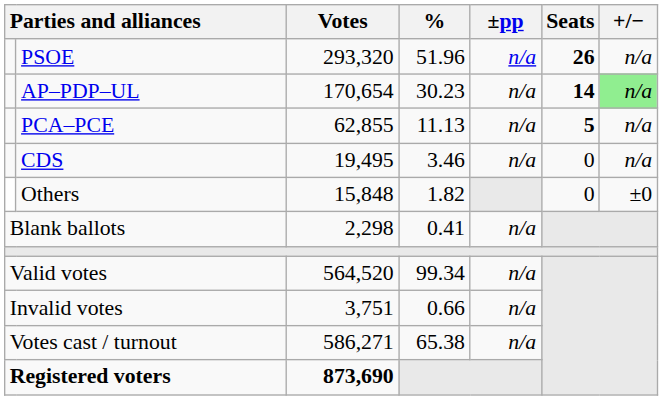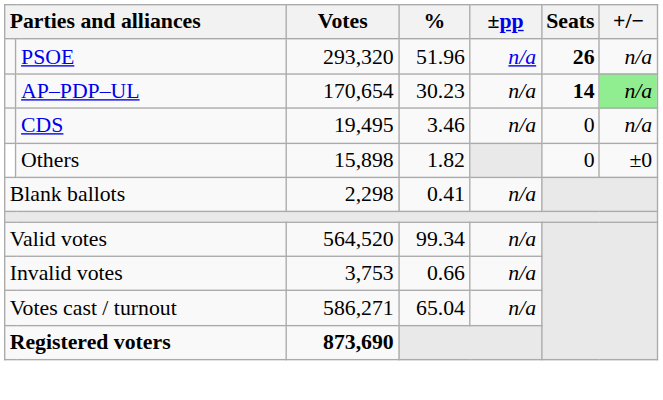- row: (68, 125)
(364, 194) 15,848 -> (364, 159) 15,898
(369, 307) 3,751 -> (369, 273) 3,753
(440, 342) 65.38 -> (440, 307) 65.04
